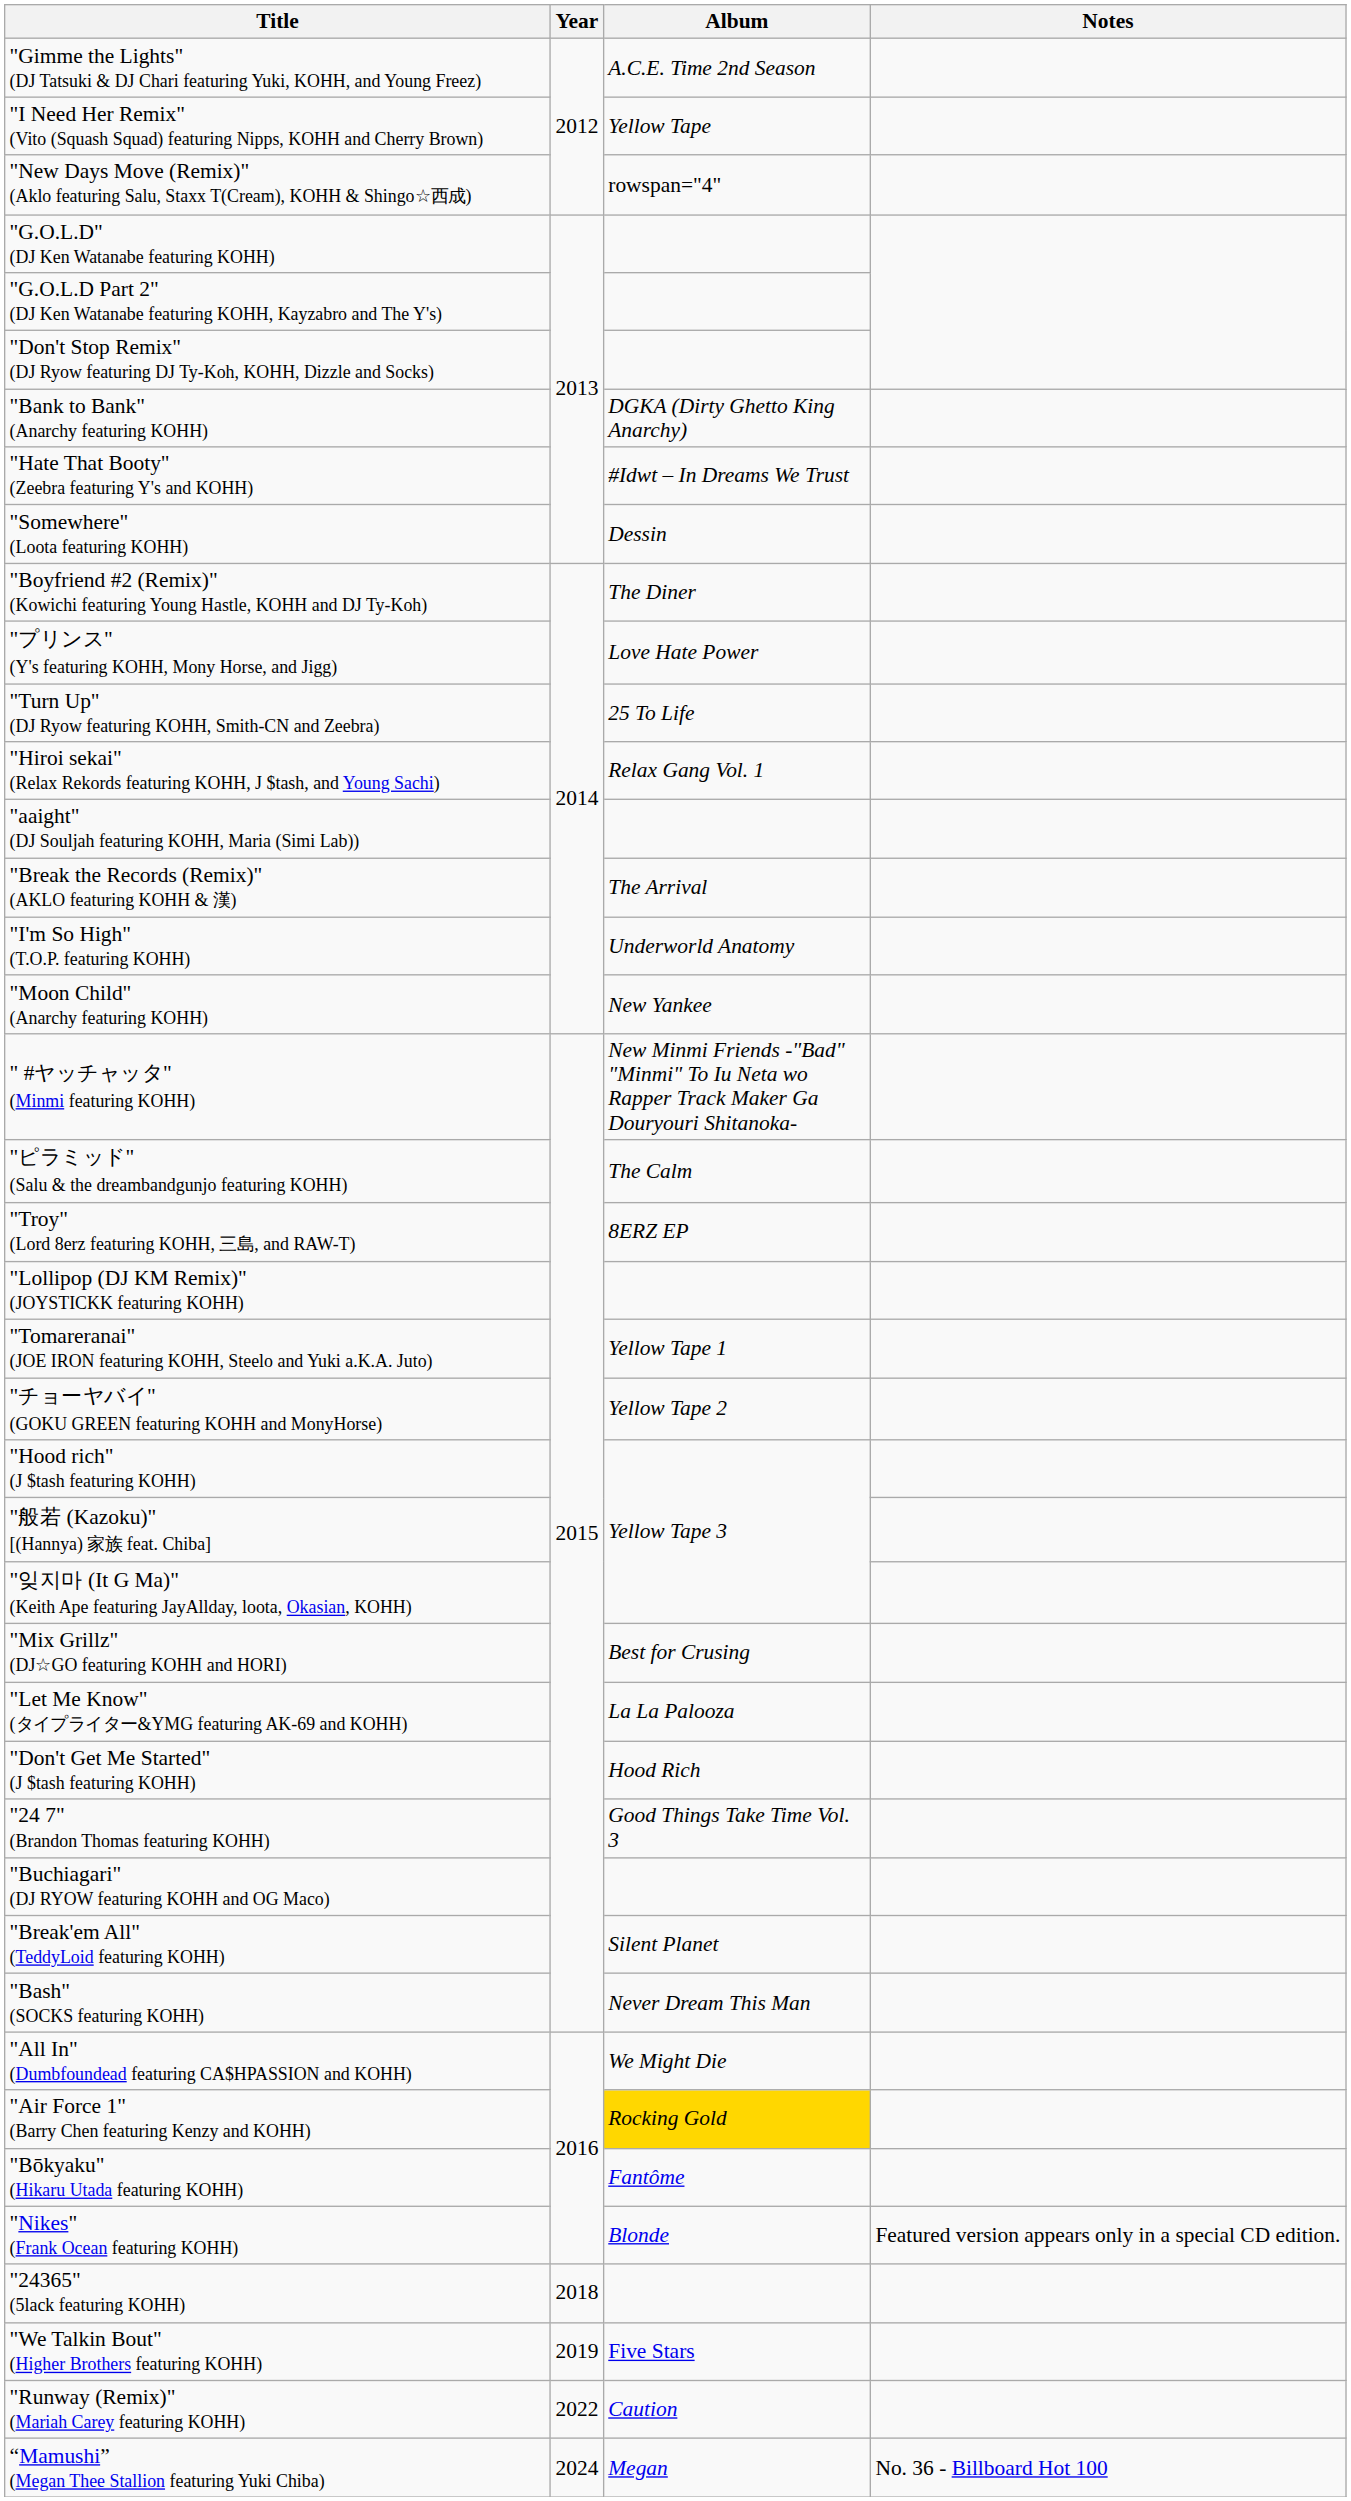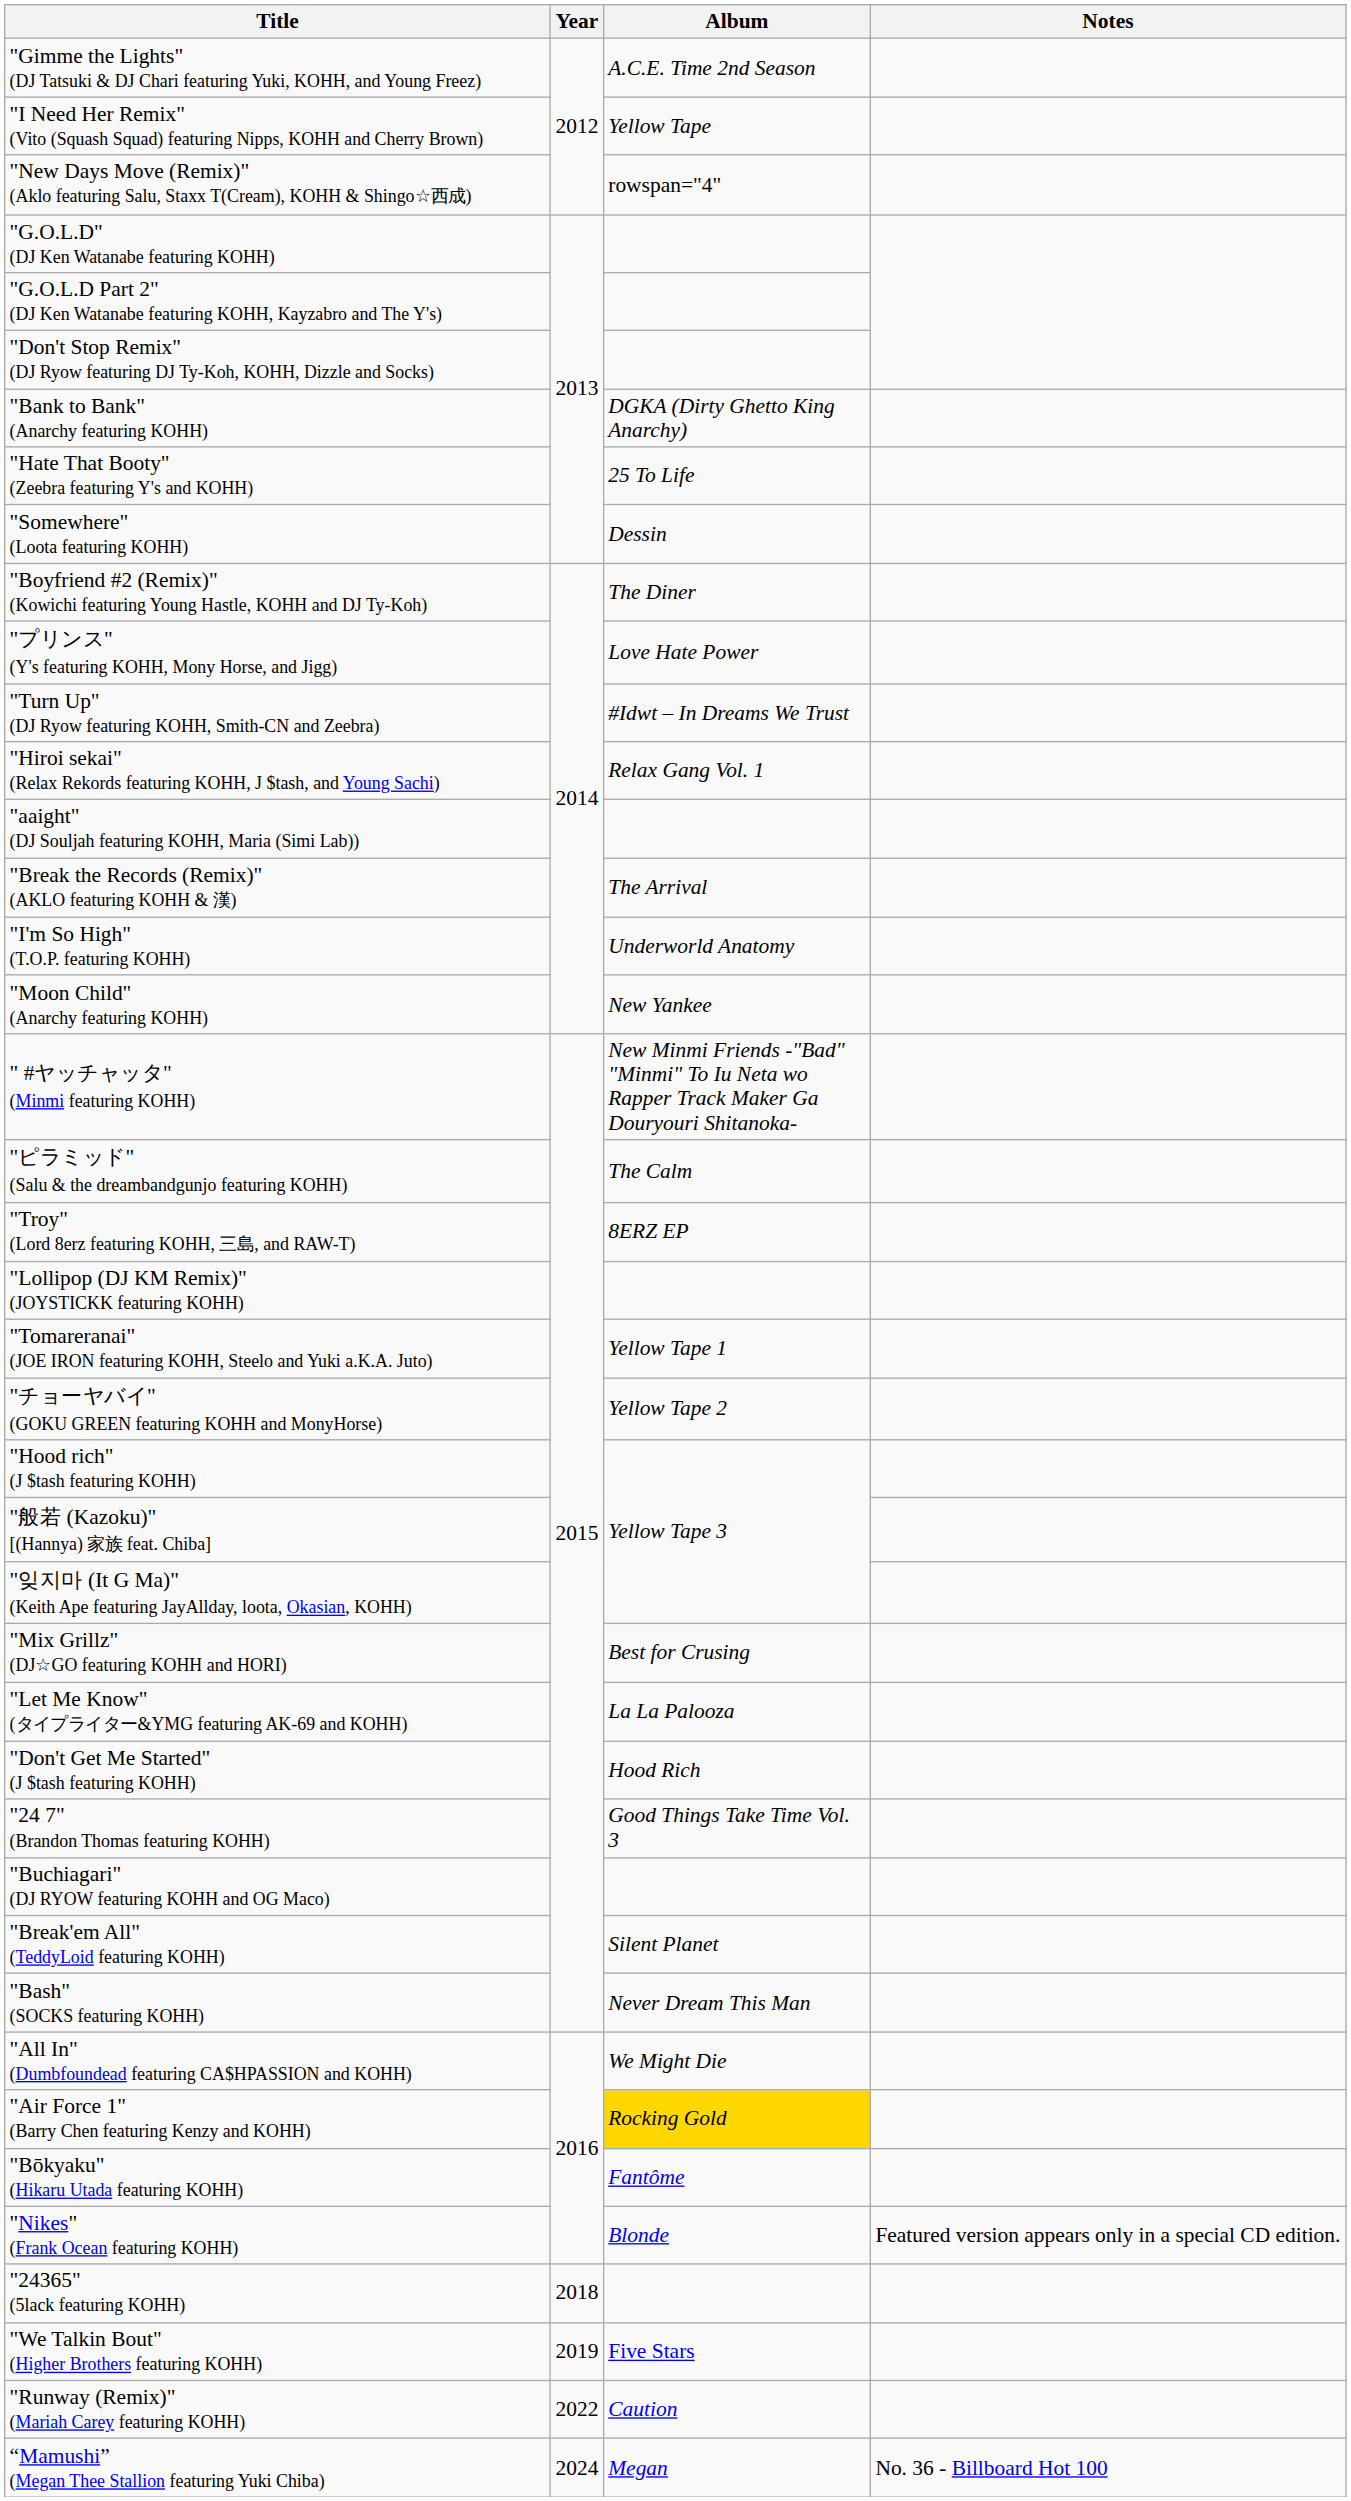(729, 475) #Idwt – In Dreams We Trust -> (651, 475) 25 To Life
(651, 712) 25 To Life -> (729, 712) #Idwt – In Dreams We Trust
